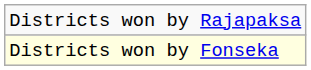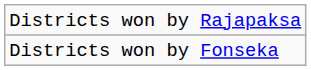(144, 50) lightyellow background -> (144, 50) no background
